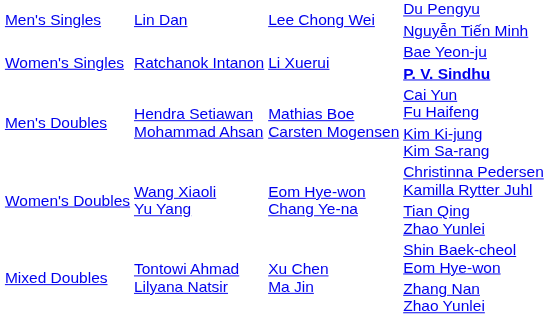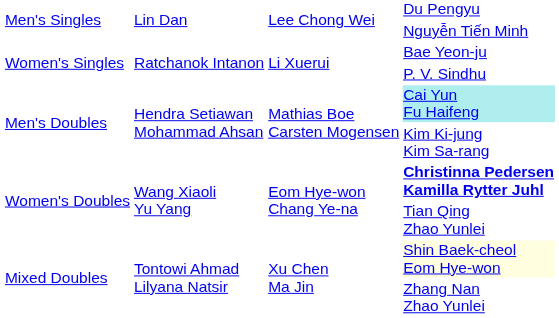(447, 73) bold -> (445, 73) normal
(441, 103) no background -> (441, 103) paleturquoise background
(473, 181) normal -> (479, 181) bold
(460, 258) no background -> (460, 258) lightyellow background
